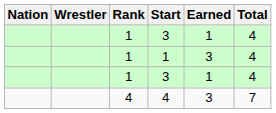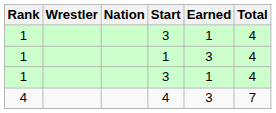columns swapped: (129, 14) <-> (28, 14)
